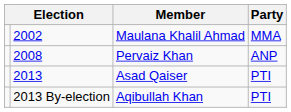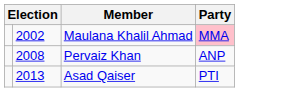(266, 35) no background -> (214, 35) pink background
- row: (159, 96)
